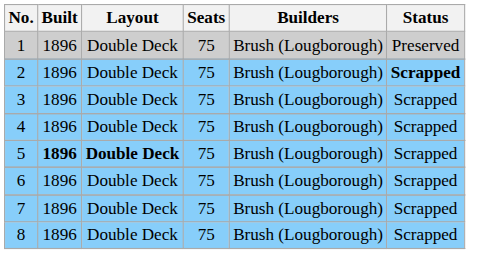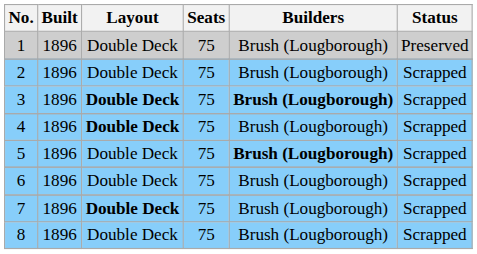(426, 72) bold -> (435, 72) normal
(132, 99) normal -> (132, 99) bold
(308, 99) normal -> (313, 99) bold
(132, 126) normal -> (132, 126) bold
(60, 153) bold -> (60, 153) normal
(132, 153) bold -> (132, 153) normal
(308, 153) normal -> (313, 153) bold
(132, 208) normal -> (132, 208) bold
